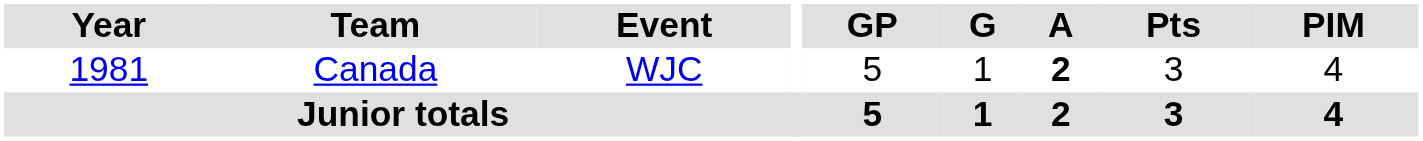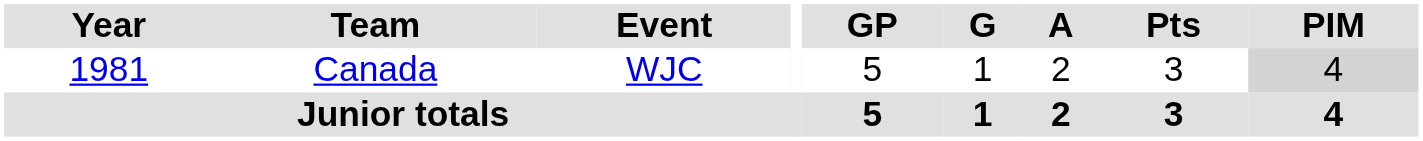(1061, 69) bold -> (1061, 69) normal
(1333, 69) no background -> (1333, 69) lightgrey background
